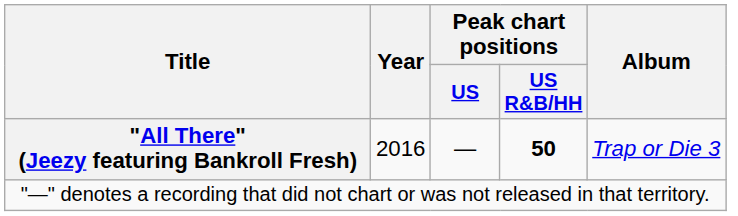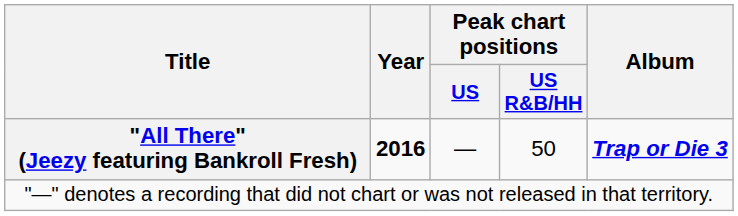(401, 148) normal -> (401, 148) bold
(544, 148) bold -> (544, 148) normal
(656, 148) normal -> (660, 148) bold
